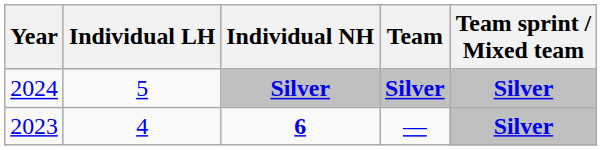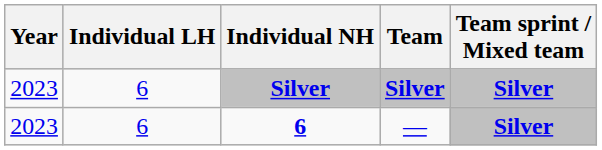(34, 88) 2024 -> (34, 88) 2023
(142, 88) 5 -> (142, 88) 6
(142, 125) 4 -> (142, 125) 6
